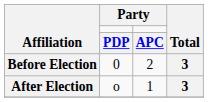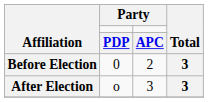(150, 86) 1 -> (150, 86) 3
